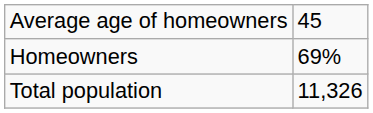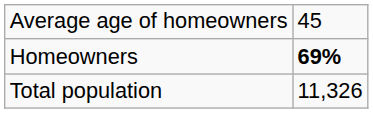(319, 56) normal -> (319, 56) bold
